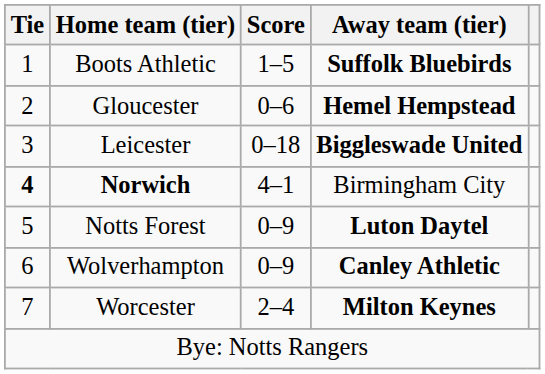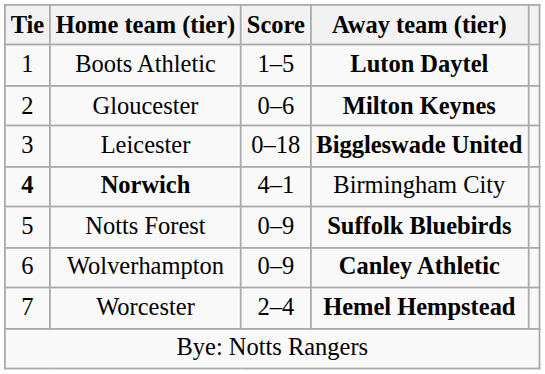(419, 64) Suffolk Bluebirds -> (419, 64) Luton Daytel
(419, 105) Hemel Hempstead -> (419, 105) Milton Keynes
(419, 226) Luton Daytel -> (419, 226) Suffolk Bluebirds
(419, 306) Milton Keynes -> (419, 306) Hemel Hempstead
